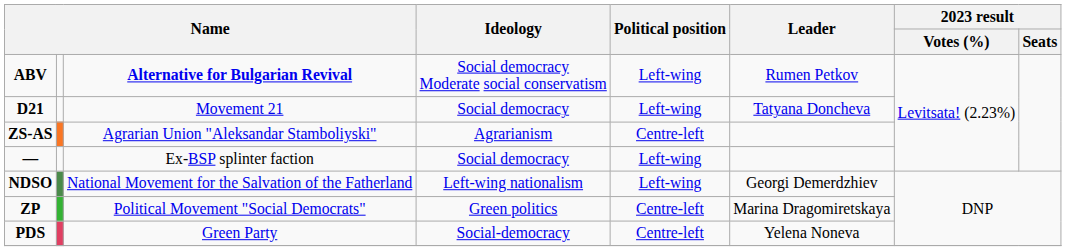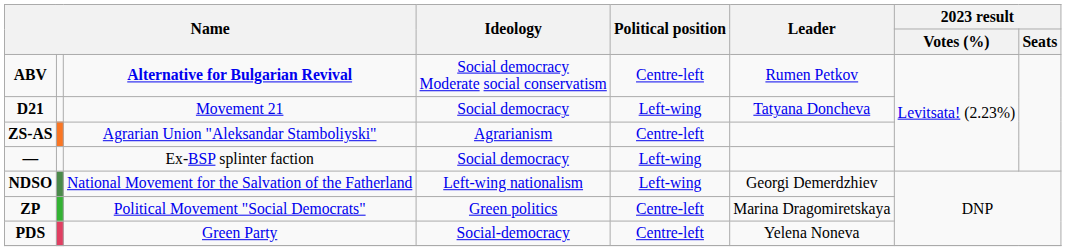(670, 75) Left-wing -> (670, 75) Centre-left
